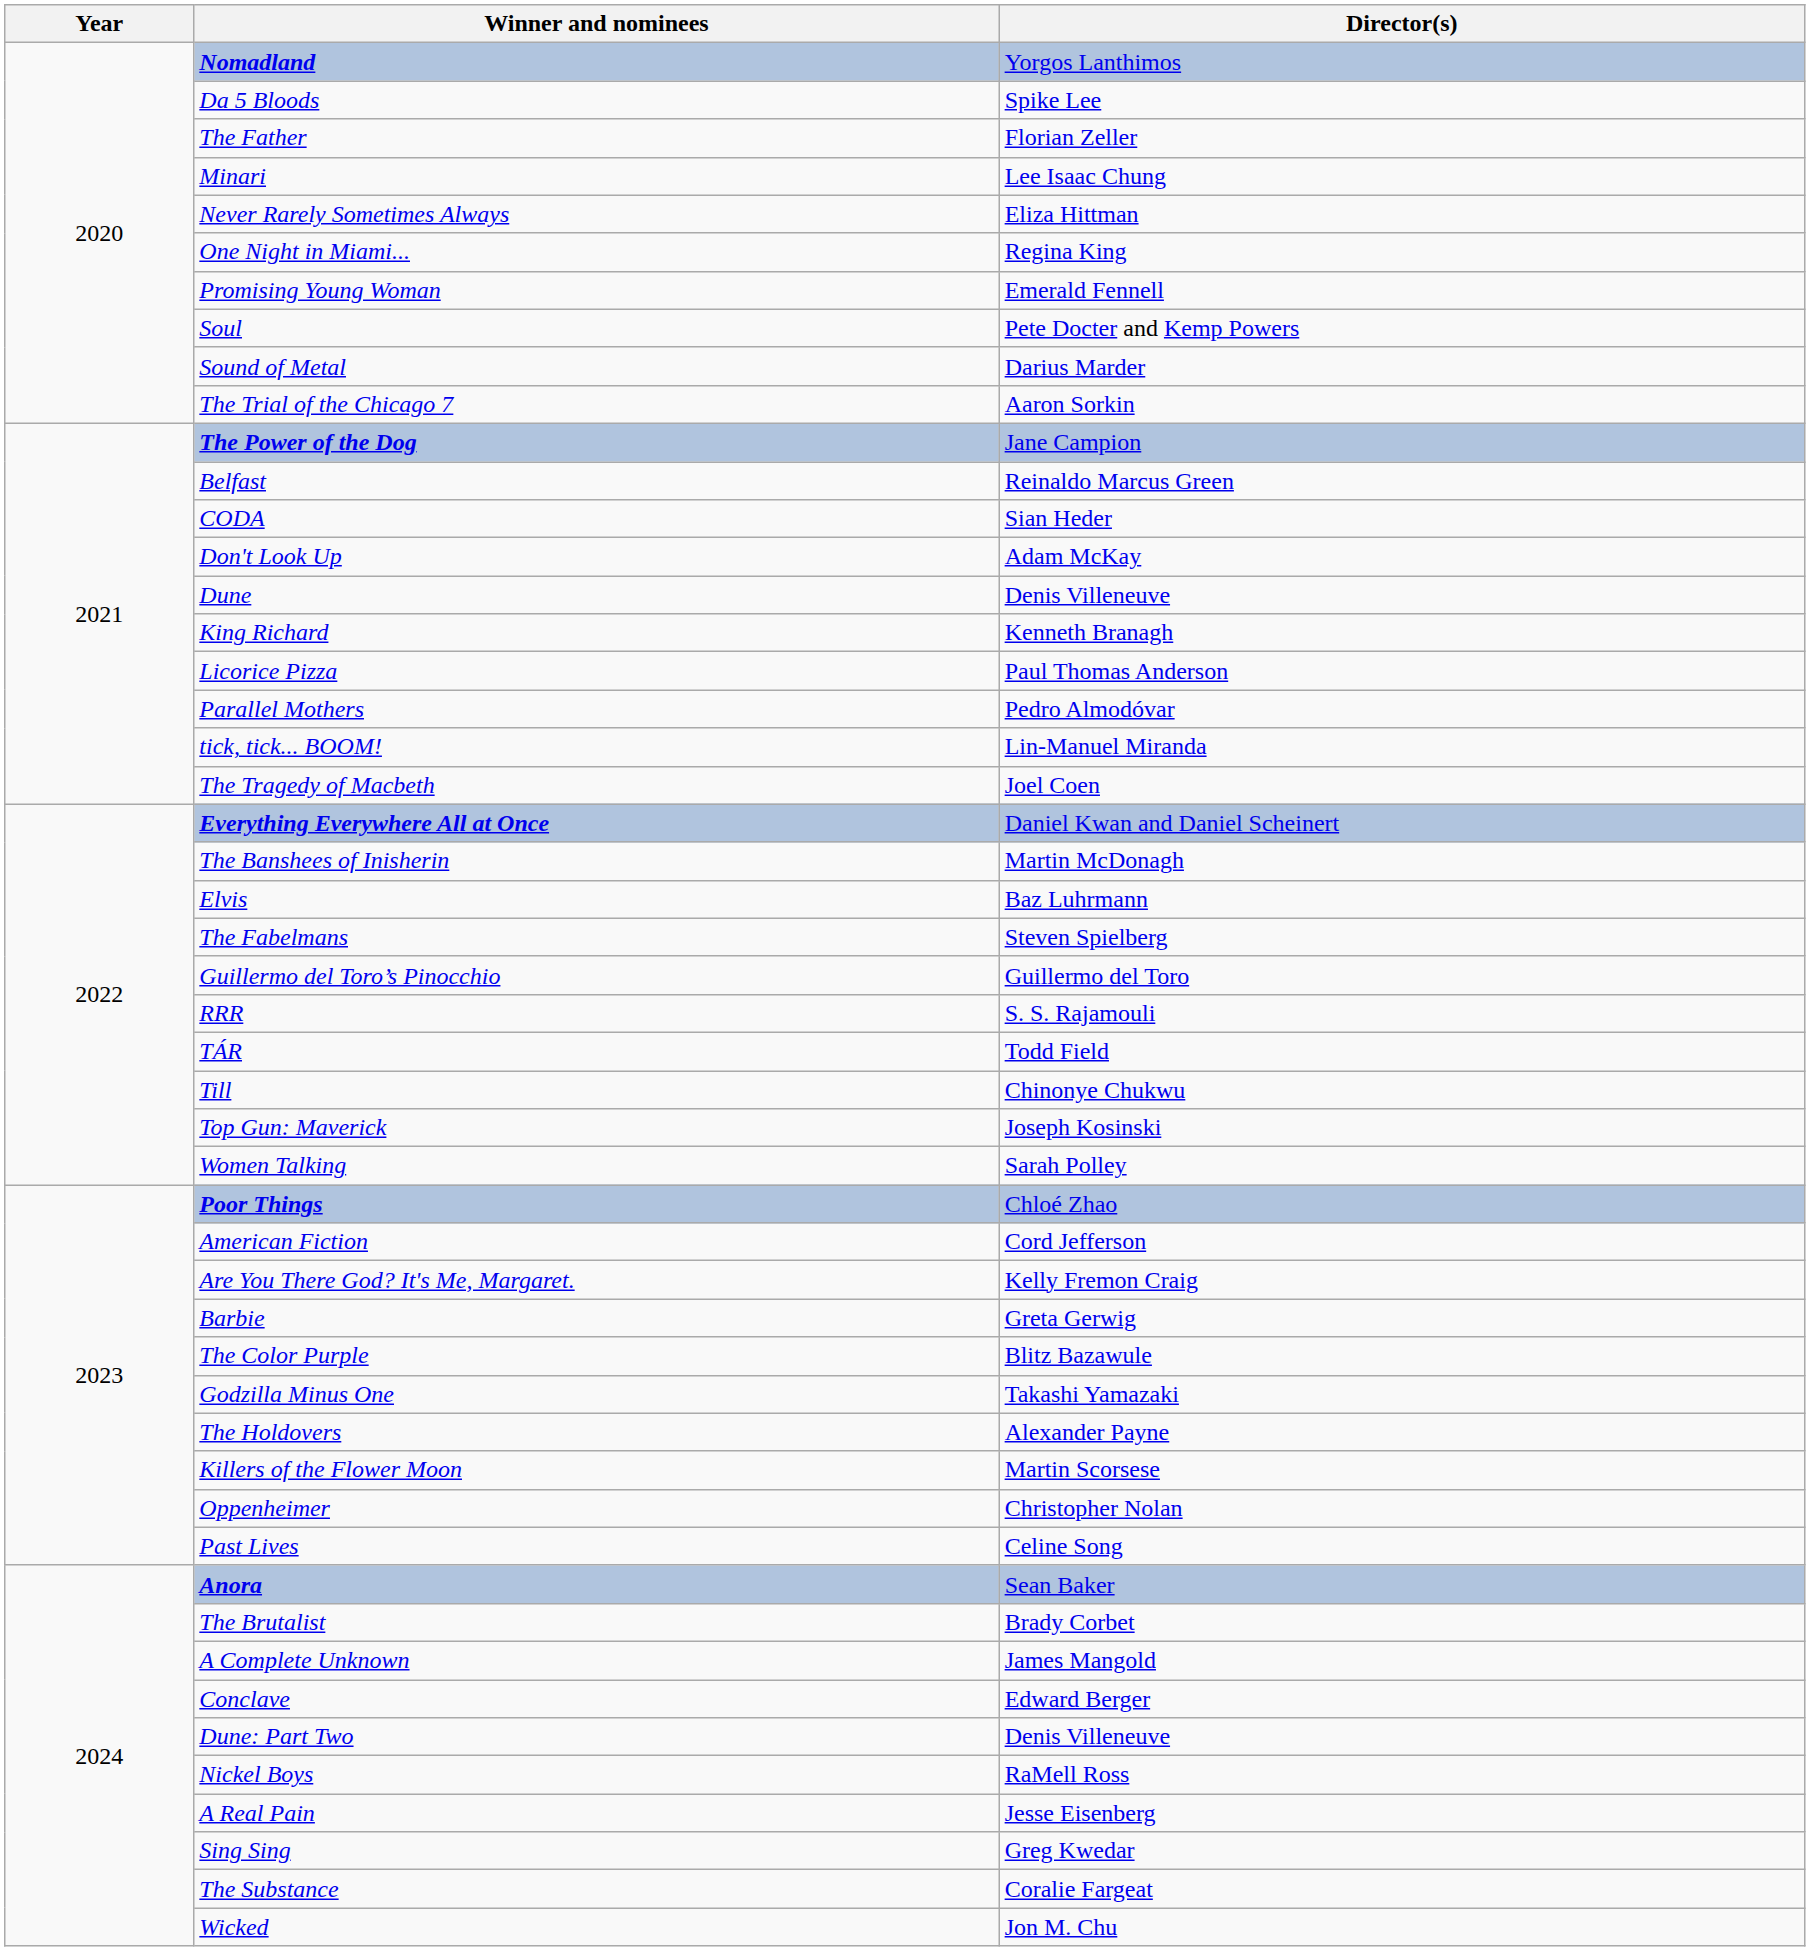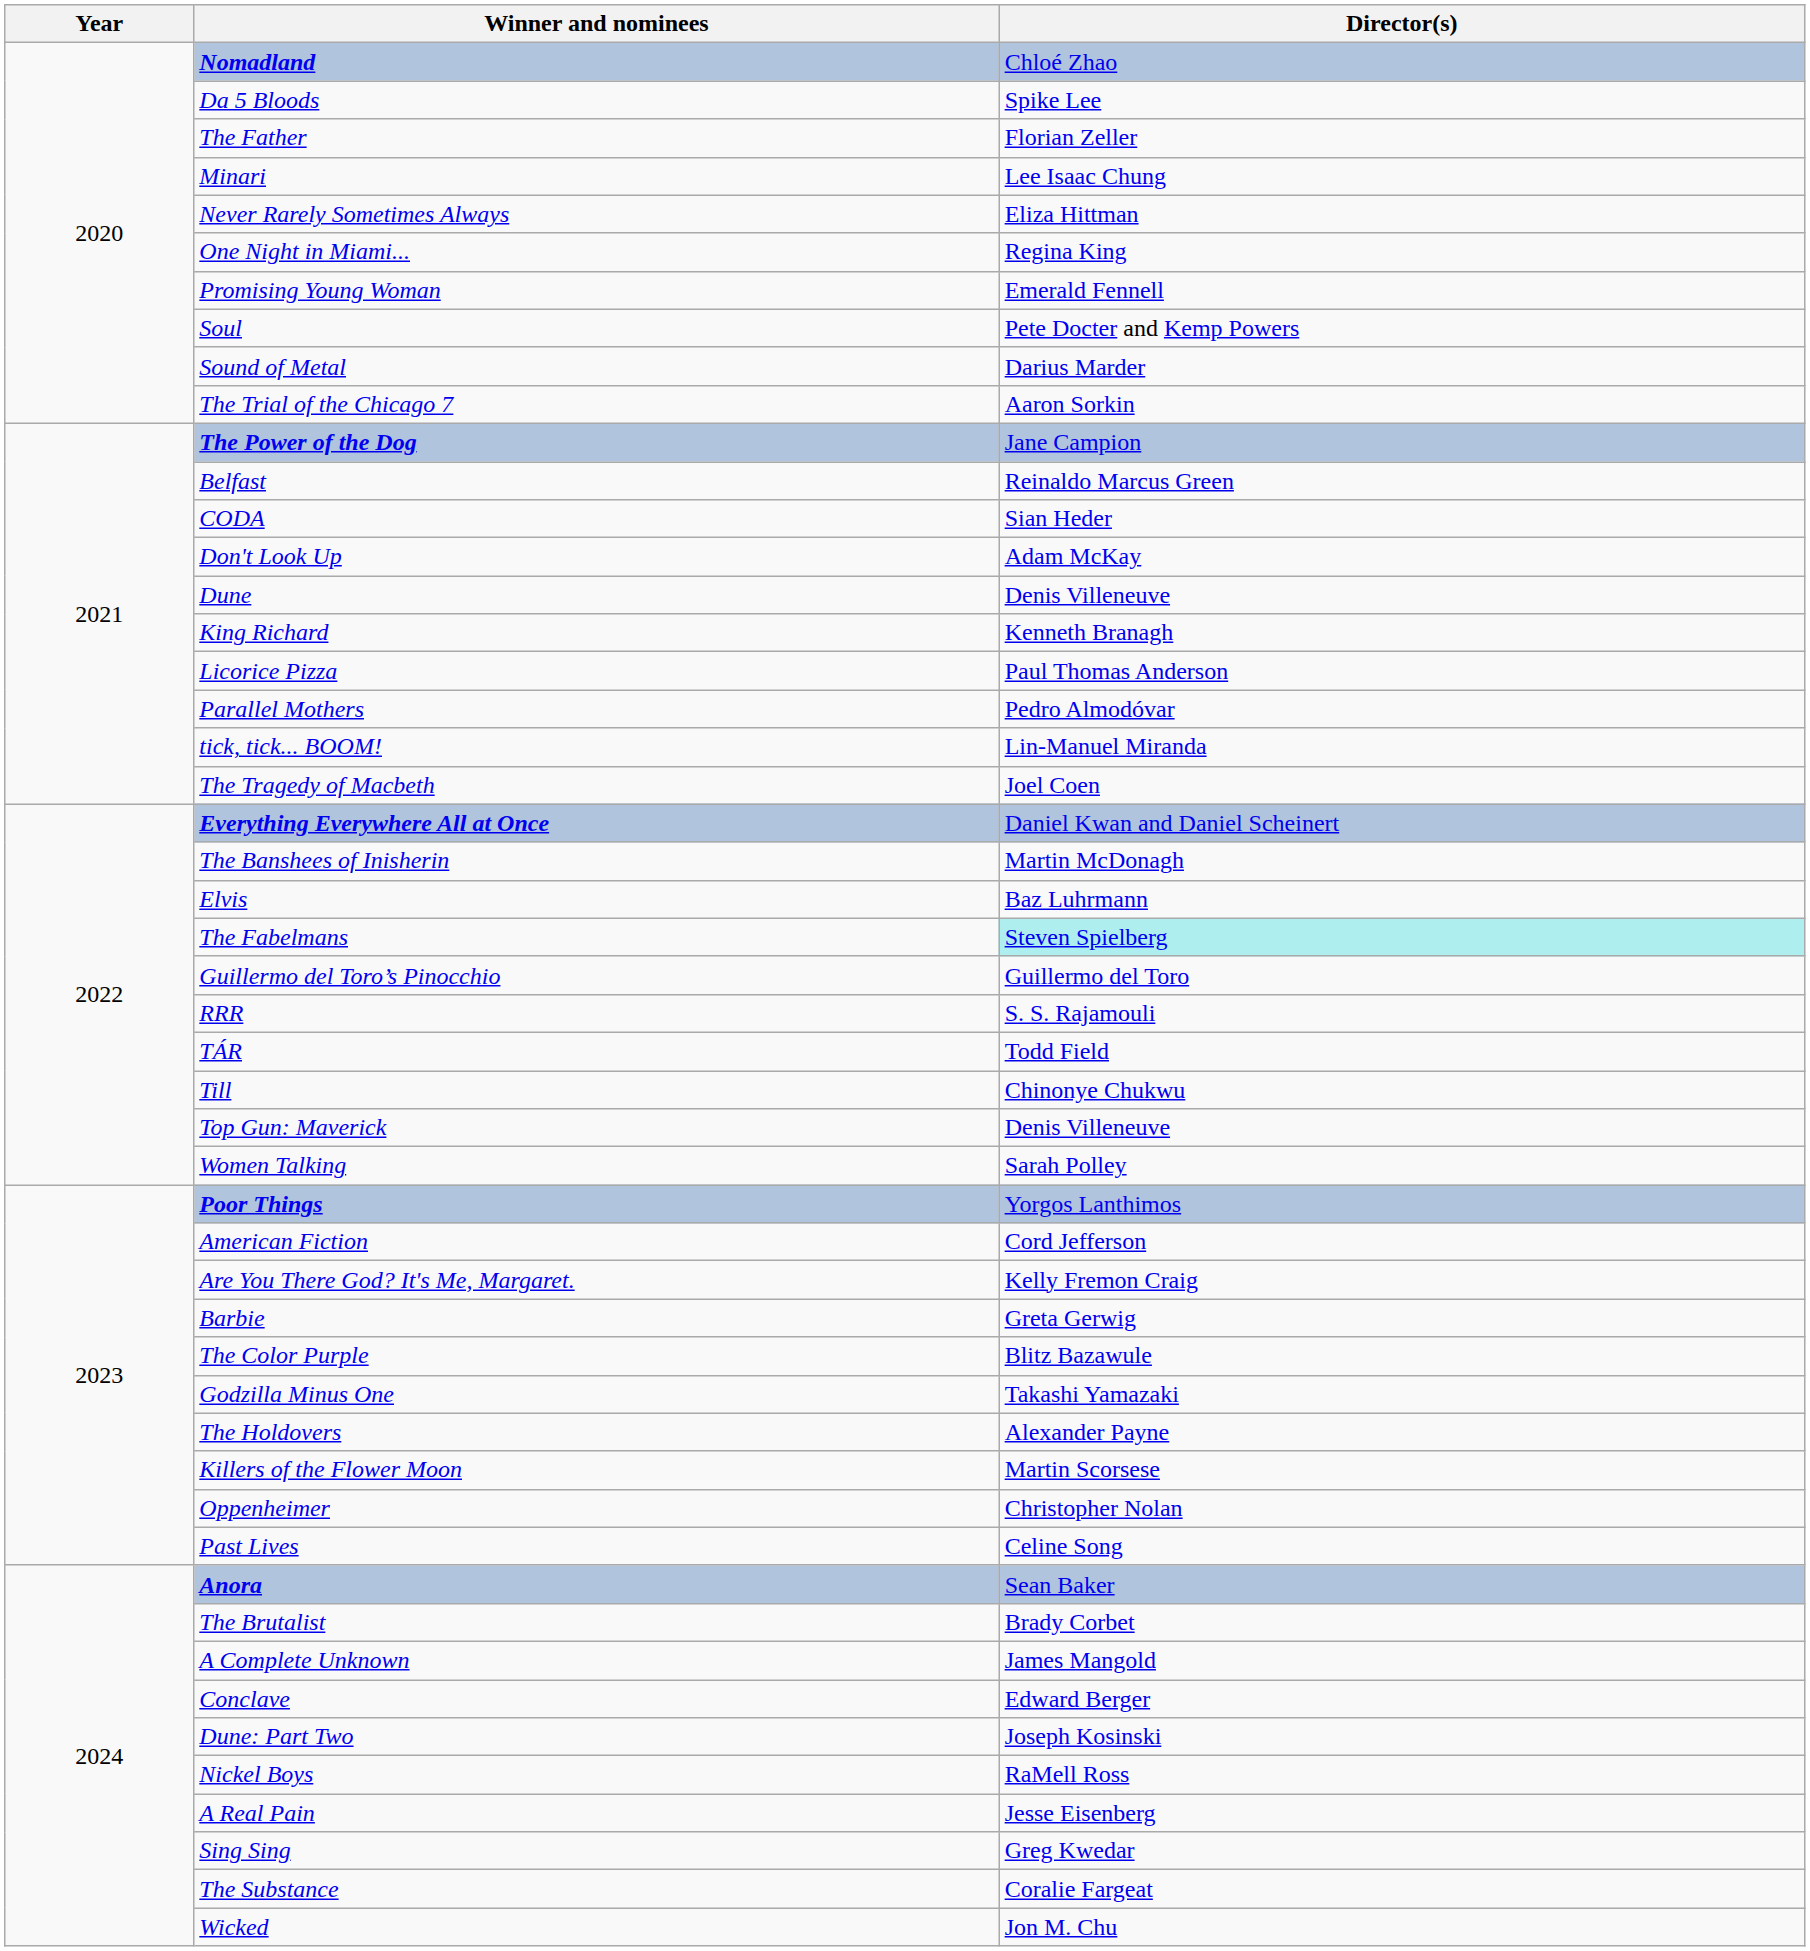(1093, 61) Yorgos Lanthimos -> (1061, 61) Chloé Zhao
(1086, 937) no background -> (1086, 937) paleturquoise background
(1083, 1127) Joseph Kosinski -> (1087, 1127) Denis Villeneuve
(1061, 1203) Chloé Zhao -> (1093, 1203) Yorgos Lanthimos
(1087, 1736) Denis Villeneuve -> (1083, 1736) Joseph Kosinski
